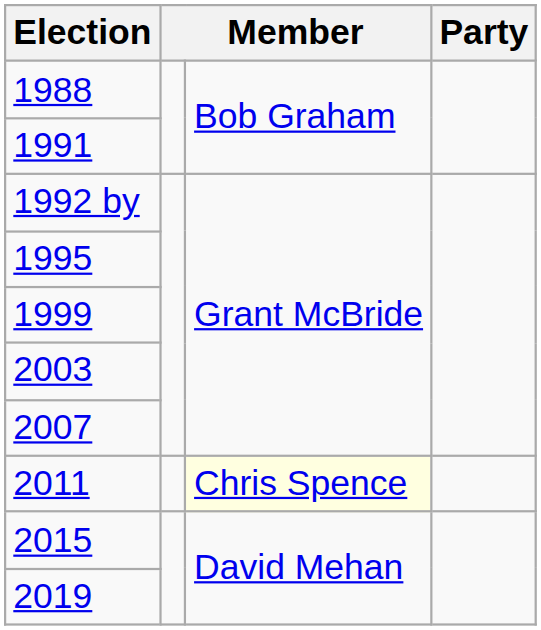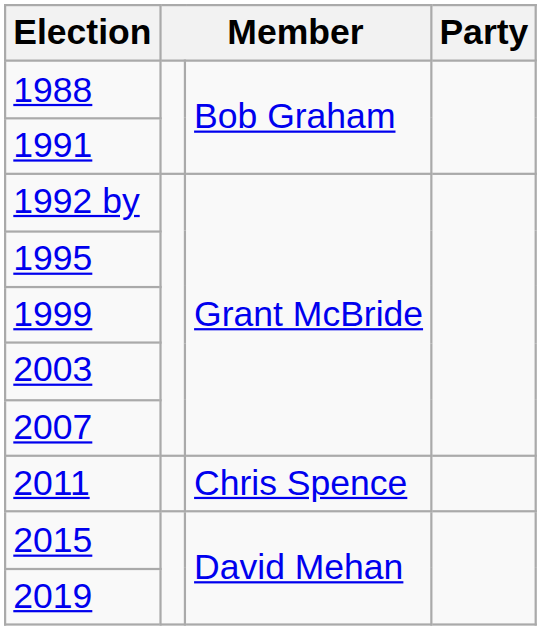(301, 483) lightyellow background -> (301, 483) no background
